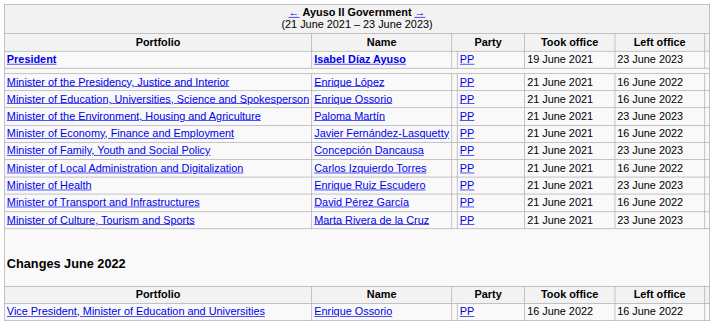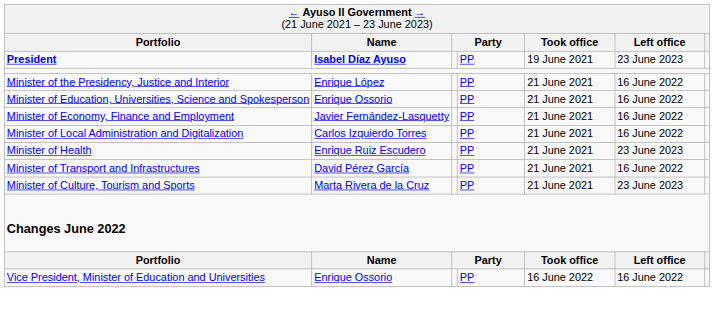- row: (134, 116)
- row: (109, 151)
